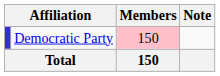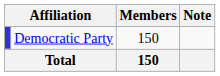(148, 37) pink background -> (148, 37) no background
